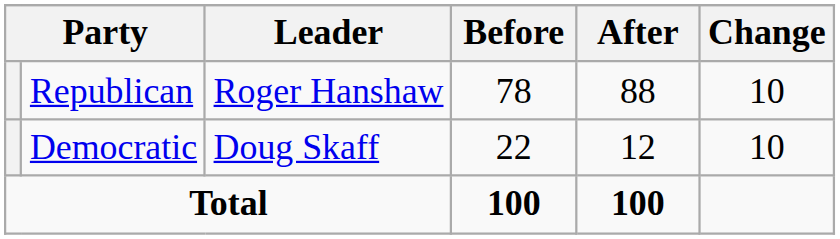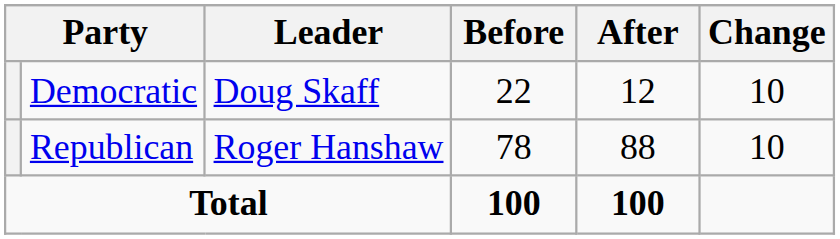rows swapped: (112, 89) <-> (113, 146)
